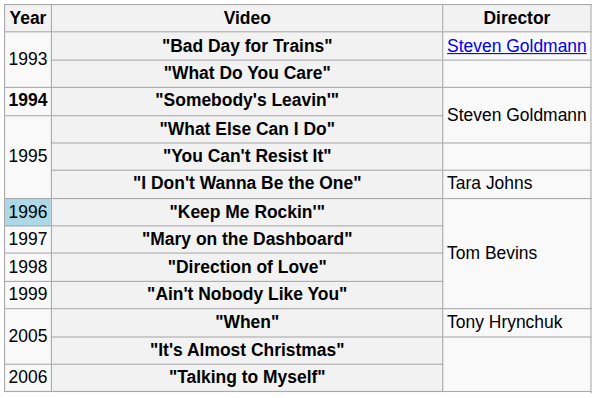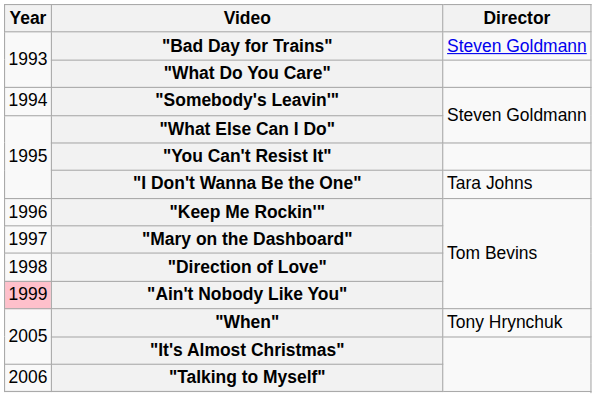(28, 101) bold -> (28, 101) normal
(28, 211) lightblue background -> (28, 211) no background
(28, 294) no background -> (28, 294) pink background
